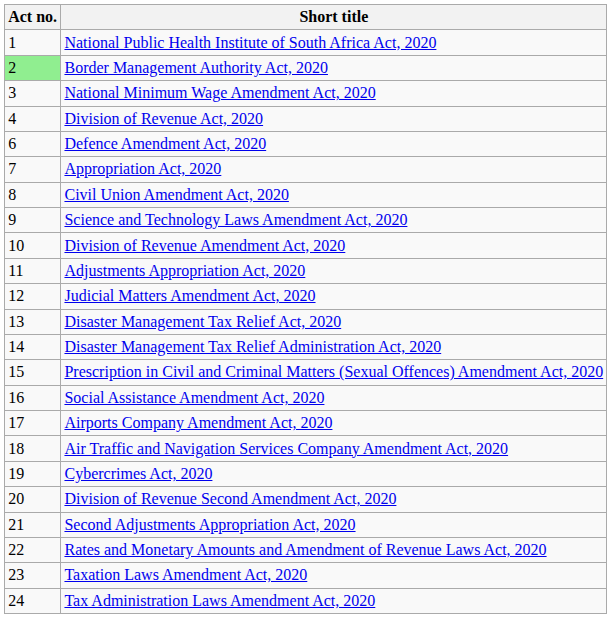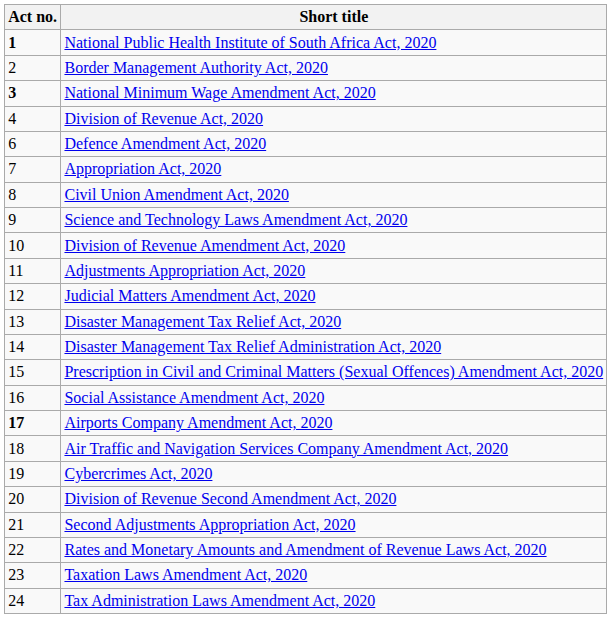(12, 42) normal -> (12, 42) bold
(12, 67) lightgreen background -> (12, 67) no background
(12, 93) normal -> (12, 93) bold
(16, 423) normal -> (16, 423) bold
